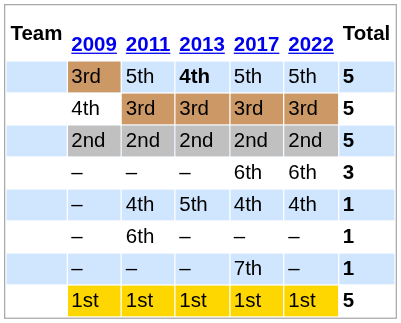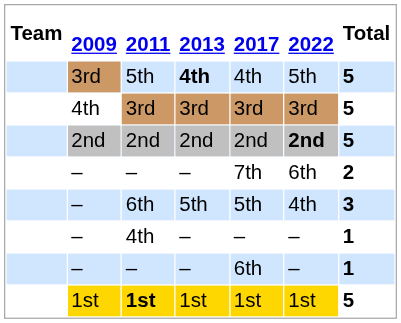(248, 76) 5th -> (248, 76) 4th
(305, 140) normal -> (307, 140) bold
(248, 172) 6th -> (248, 172) 7th
(349, 172) 3 -> (349, 172) 2
(140, 204) 4th -> (140, 204) 6th
(248, 204) 4th -> (248, 204) 5th
(349, 204) 1 -> (349, 204) 3
(140, 236) 6th -> (140, 236) 4th
(248, 268) 7th -> (248, 268) 6th
(140, 300) normal -> (141, 300) bold
